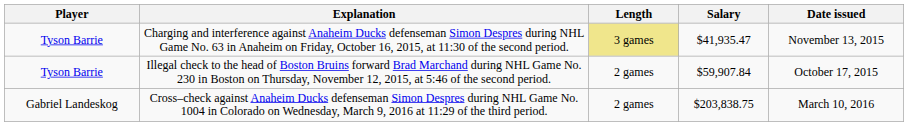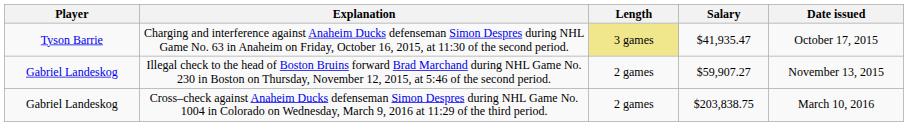(836, 39) November 13, 2015 -> (836, 39) October 17, 2015
(72, 72) Tyson Barrie -> (72, 72) Gabriel Landeskog
(724, 72) $59,907.84 -> (724, 72) $59,907.27
(836, 72) October 17, 2015 -> (836, 72) November 13, 2015
